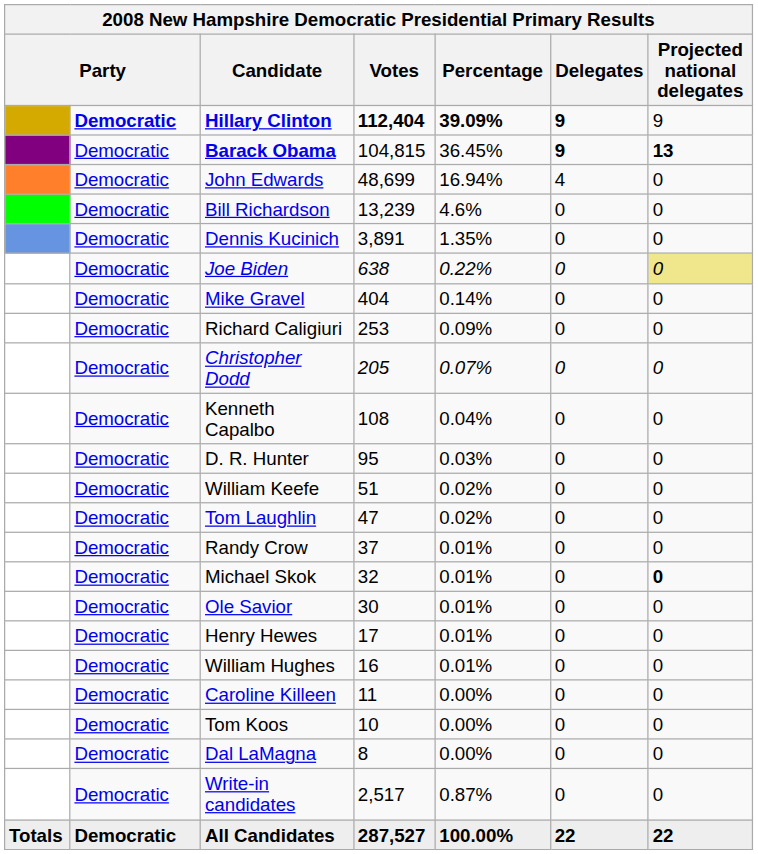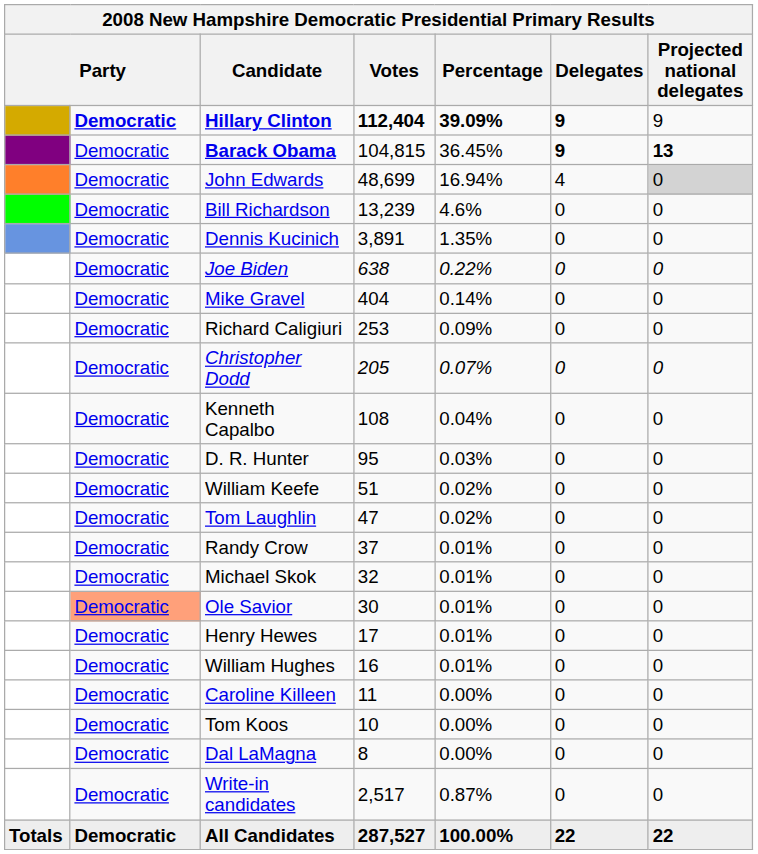(658, 180) no background -> (658, 180) lightgrey background
(658, 269) khaki background -> (658, 269) no background
(658, 577) bold -> (658, 577) normal
(122, 606) no background -> (122, 606) lightsalmon background
